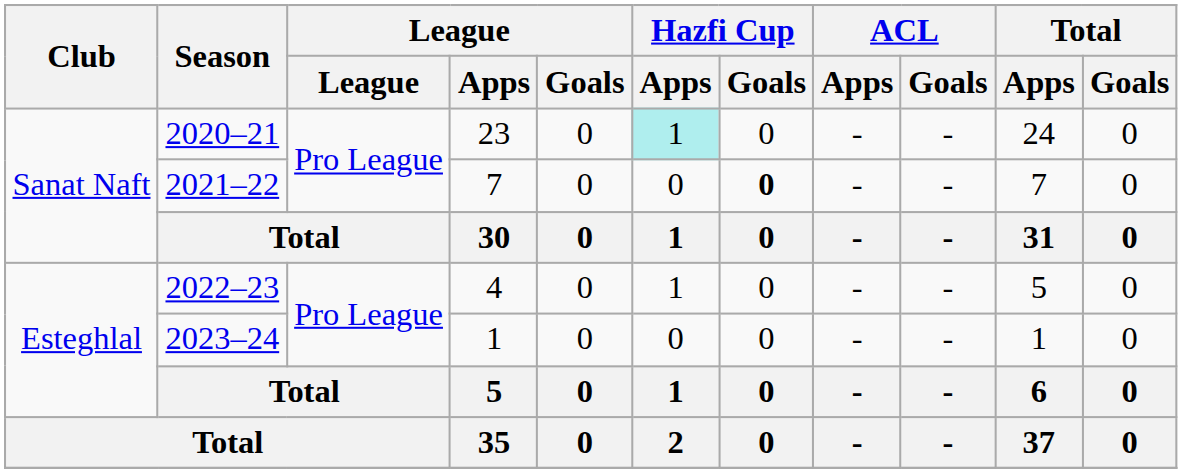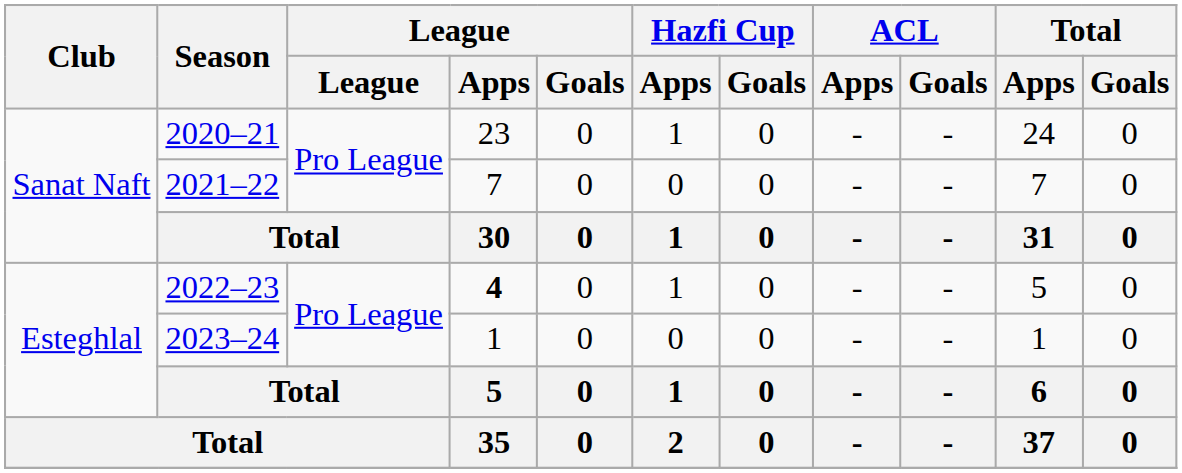(676, 133) paleturquoise background -> (676, 133) no background
(766, 184) bold -> (766, 184) normal
(494, 287) normal -> (494, 287) bold
